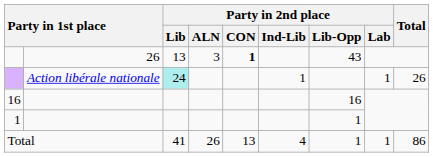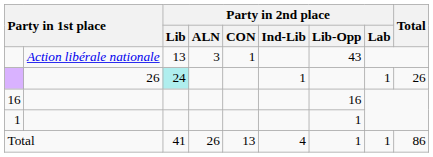(153, 57) 26 -> (93, 57) Action libérale nationale
(252, 57) bold -> (252, 57) normal
(93, 78) Action libérale nationale -> (153, 78) 26
